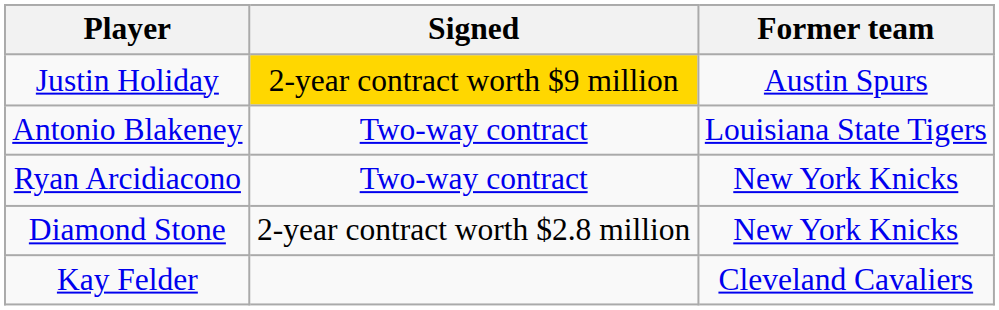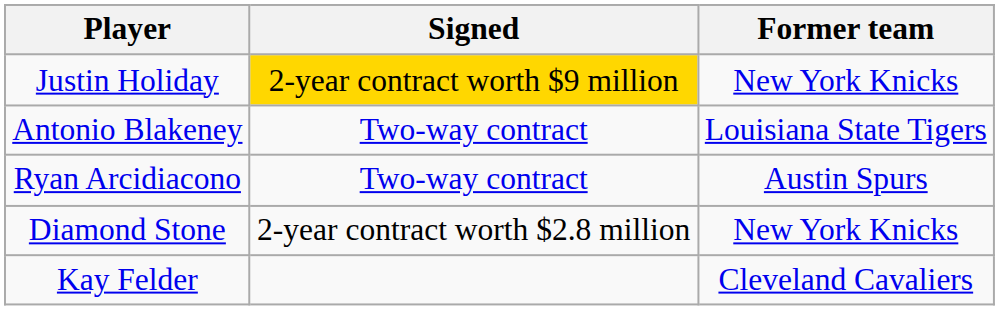(846, 79) Austin Spurs -> (846, 79) New York Knicks
(846, 179) New York Knicks -> (846, 179) Austin Spurs
